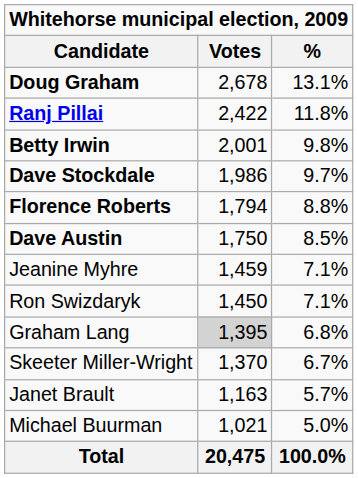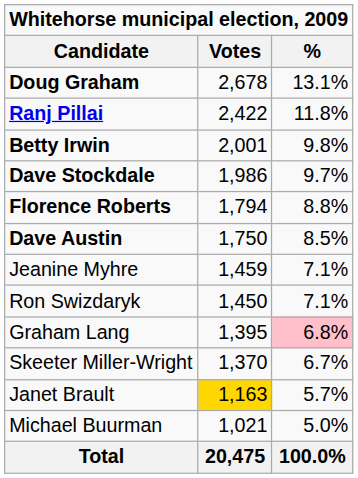(243, 332) lightgrey background -> (243, 332) no background
(326, 332) no background -> (326, 332) pink background
(243, 394) no background -> (243, 394) gold background
